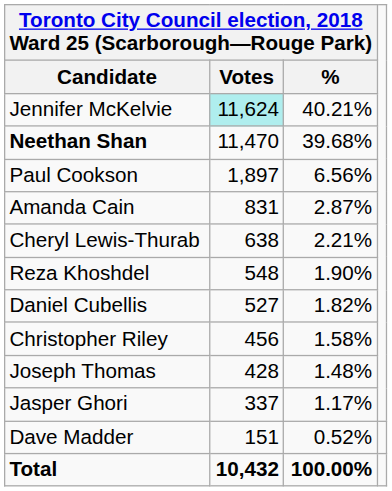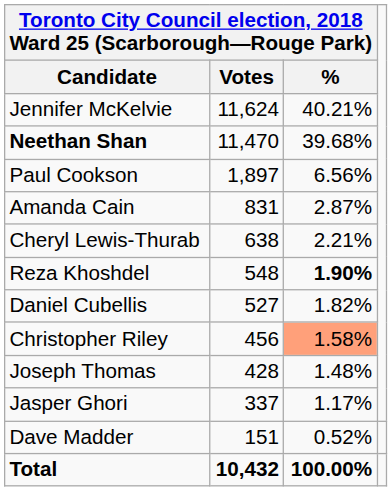(248, 109) paleturquoise background -> (248, 109) no background
(343, 273) normal -> (343, 273) bold
(343, 338) no background -> (343, 338) lightsalmon background
